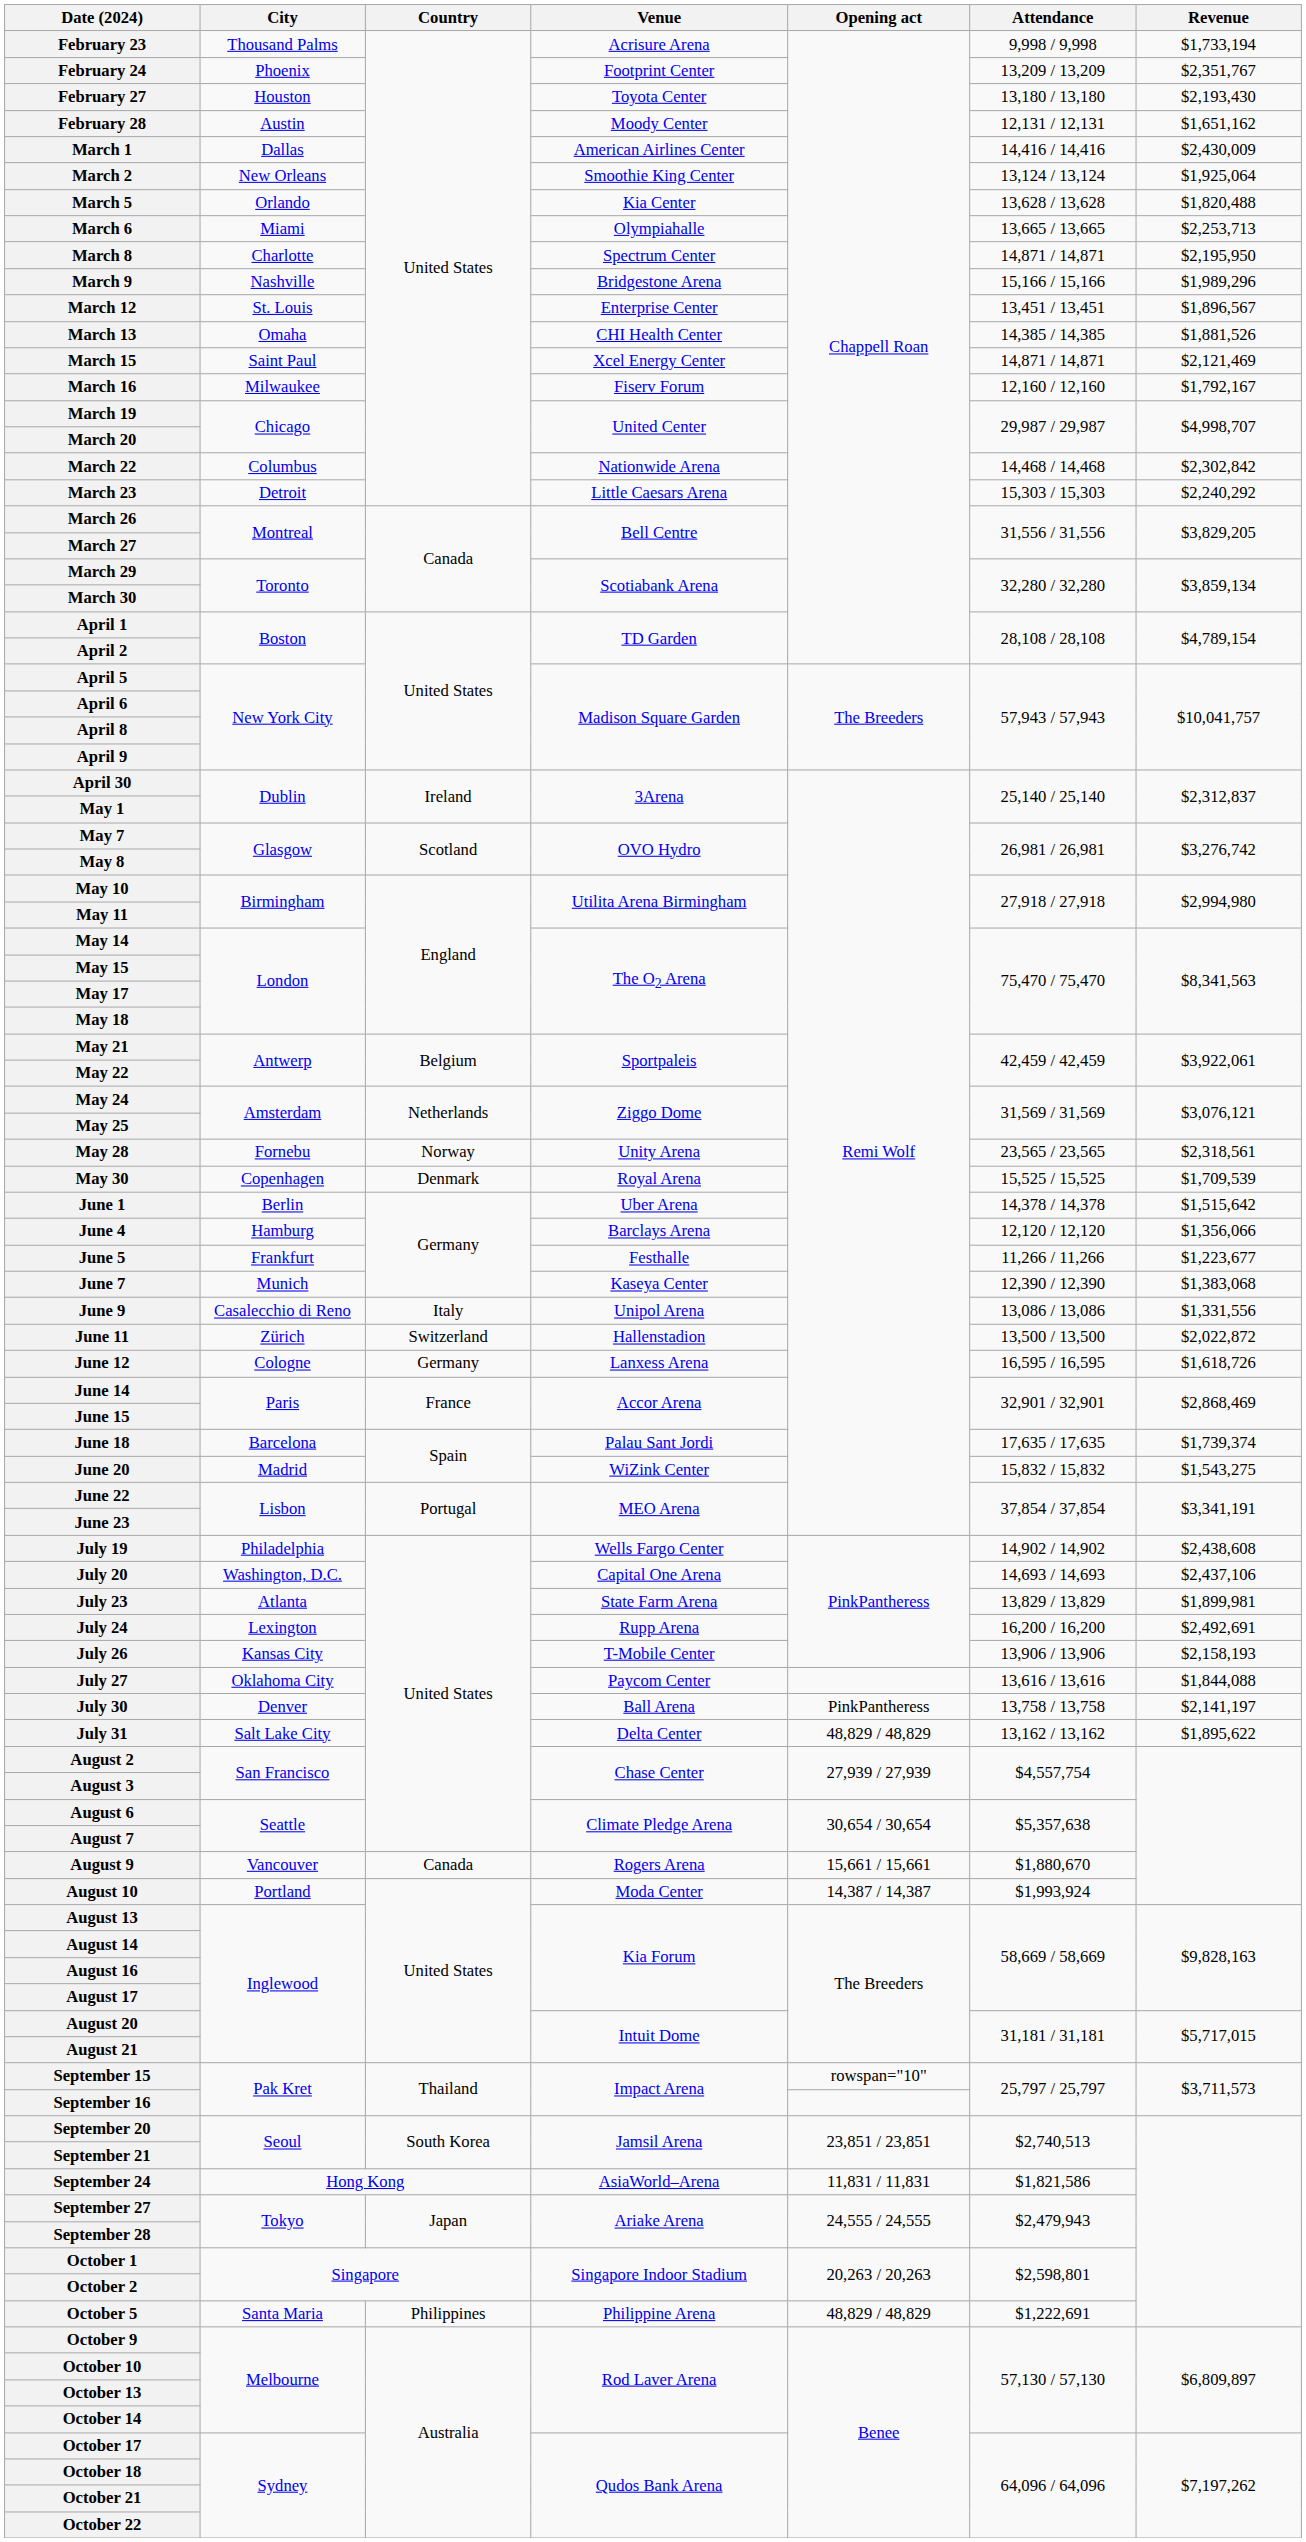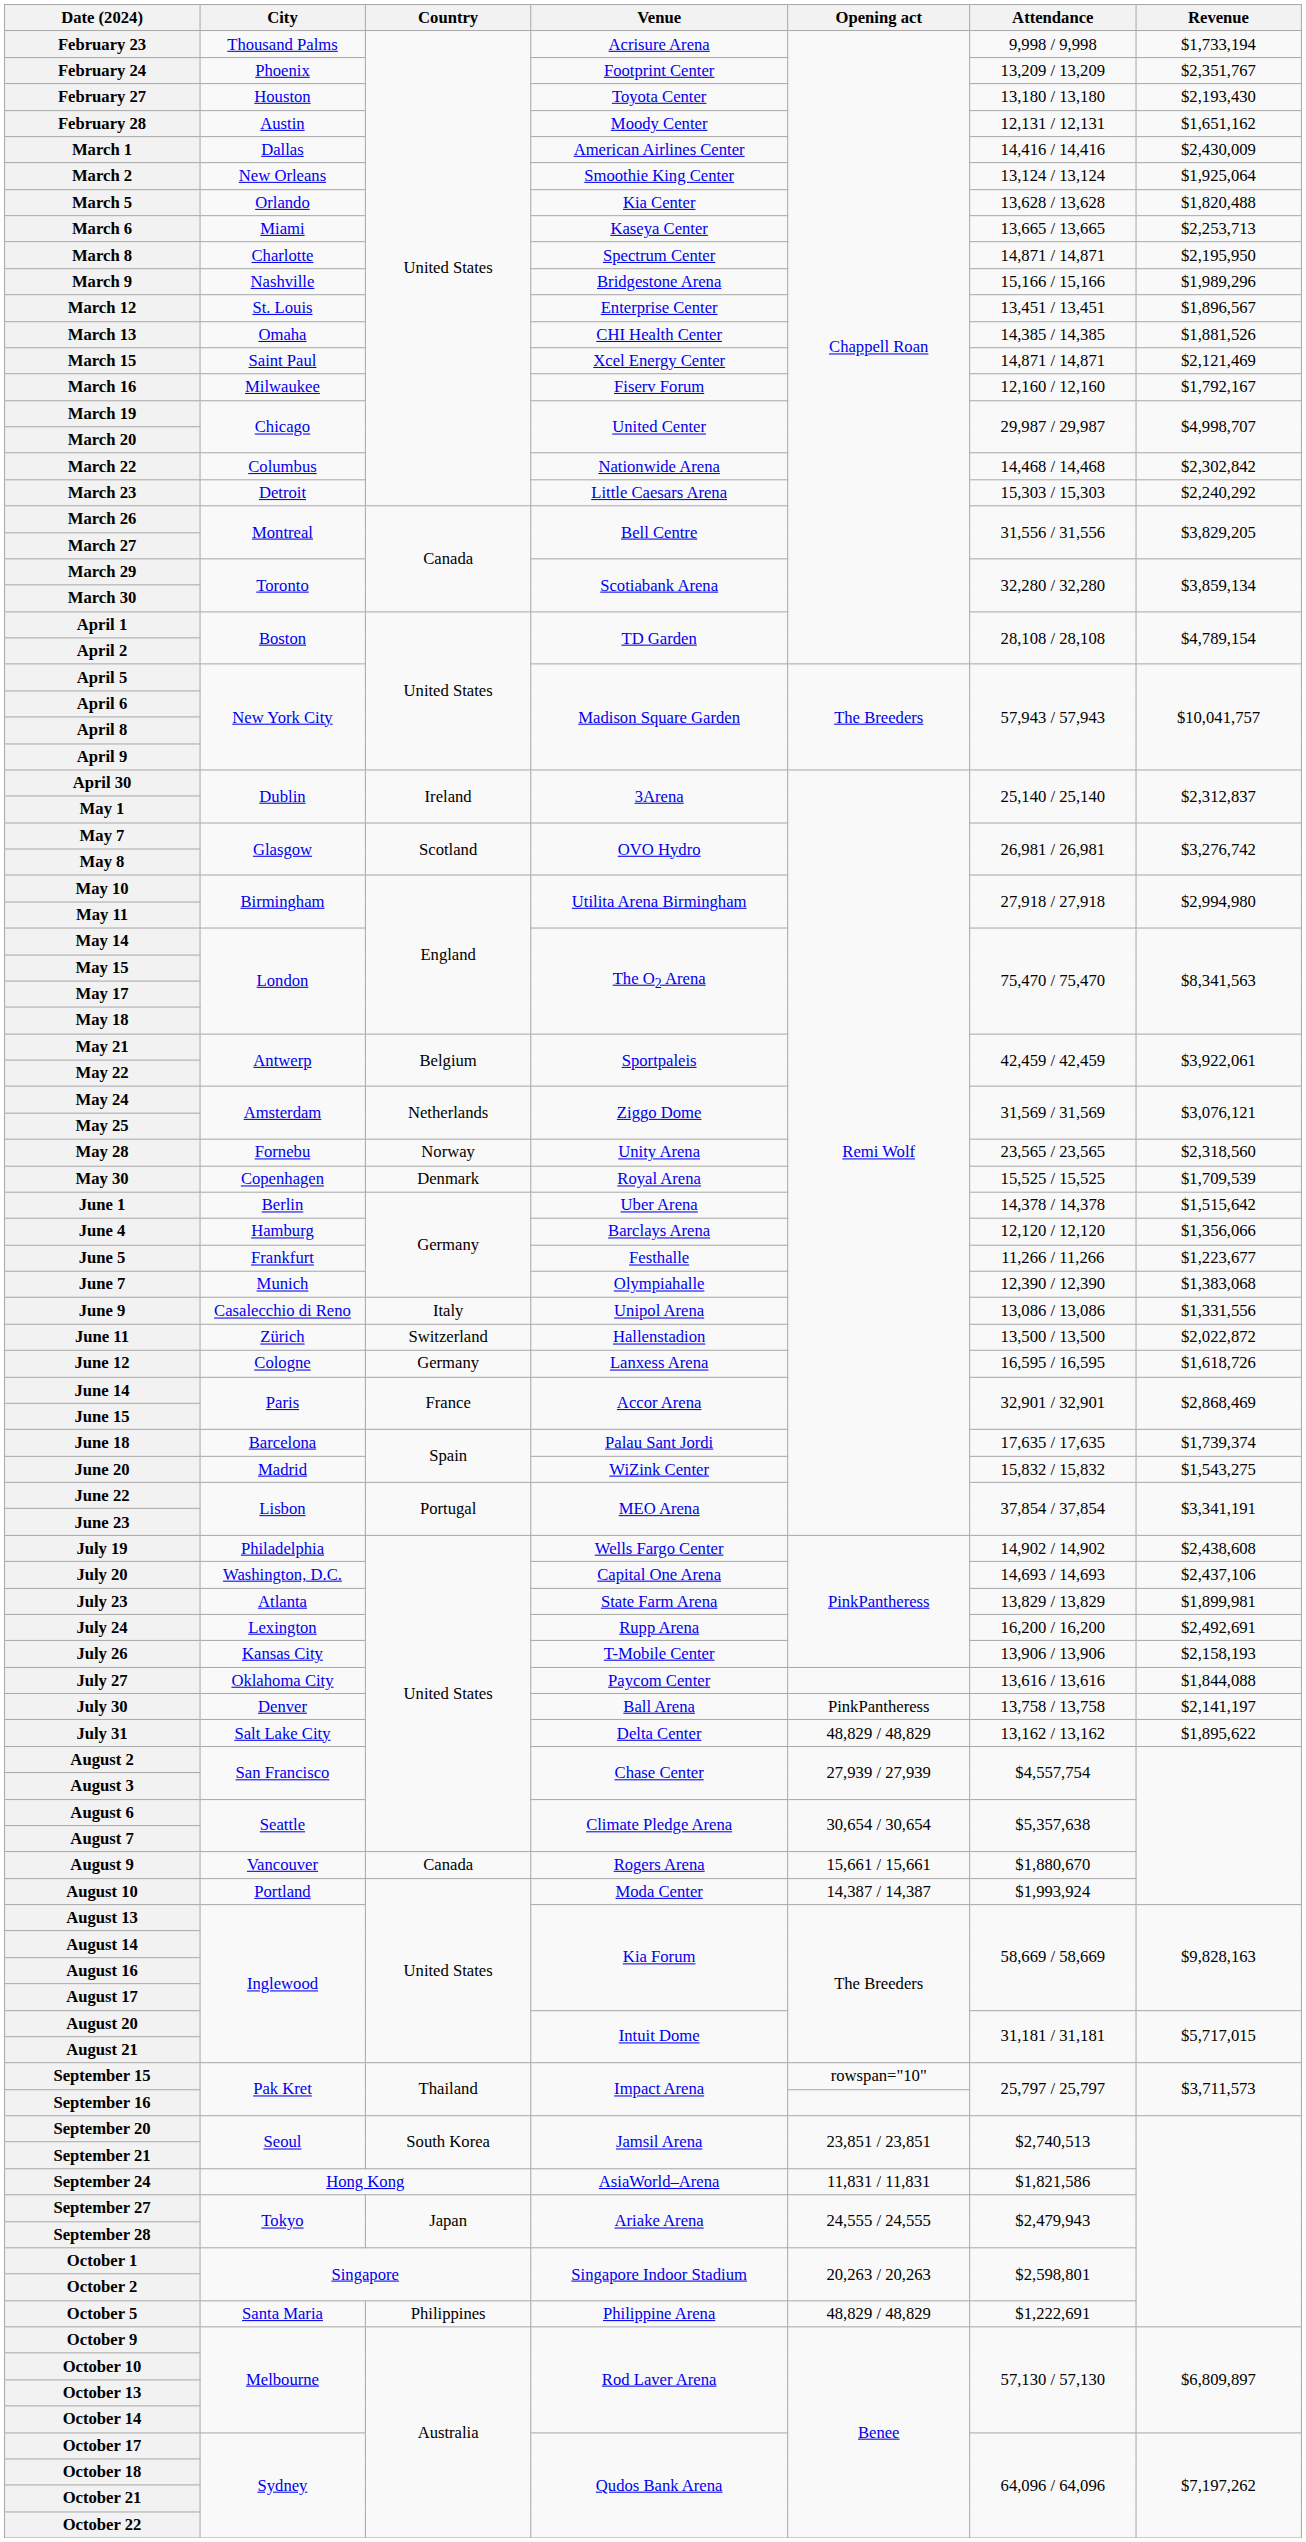(659, 228) Olympiahalle -> (659, 228) Kaseya Center
(1218, 1152) $2,318,561 -> (1218, 1152) $2,318,560
(659, 1284) Kaseya Center -> (659, 1284) Olympiahalle
